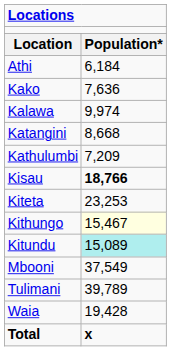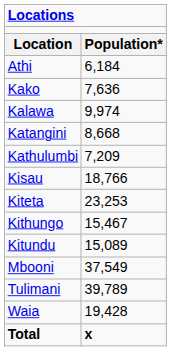(106, 178) bold -> (106, 178) normal
(106, 223) lightyellow background -> (106, 223) no background
(106, 245) paleturquoise background -> (106, 245) no background
